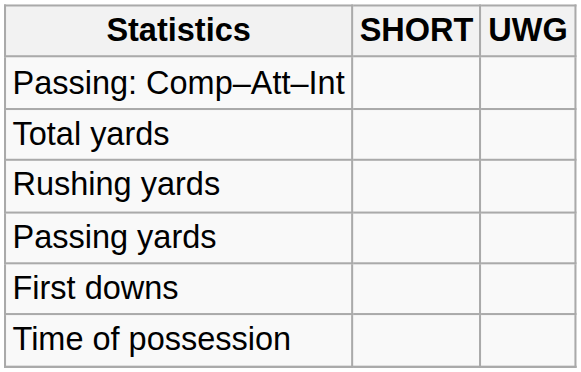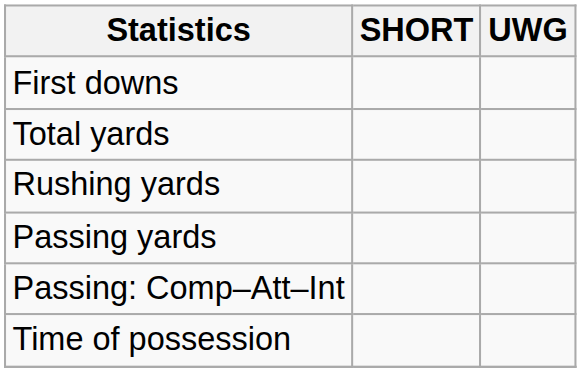rows swapped: (96, 288) <-> (179, 82)
